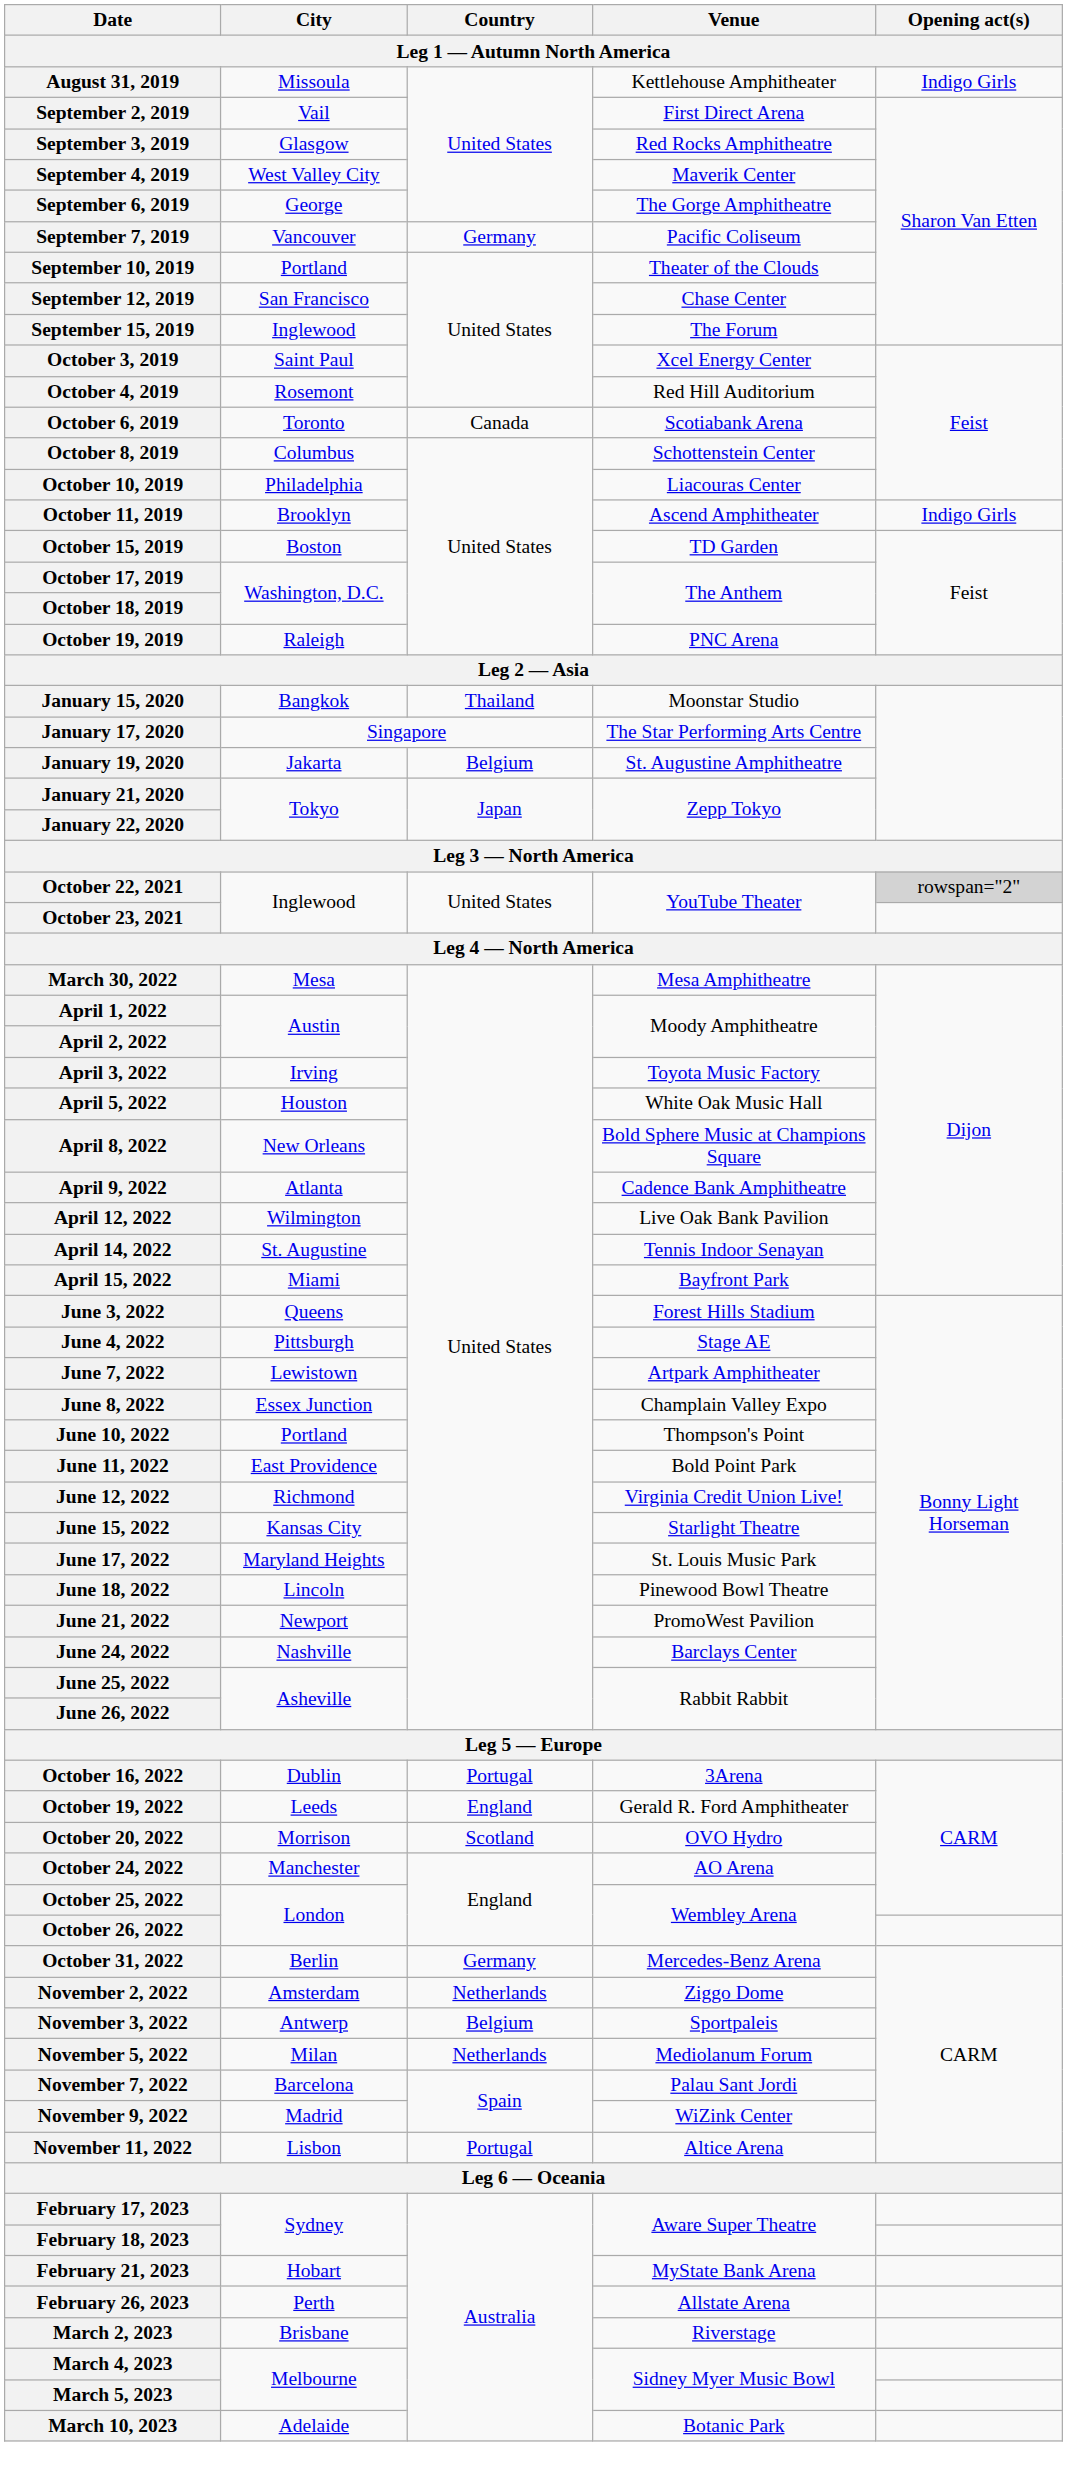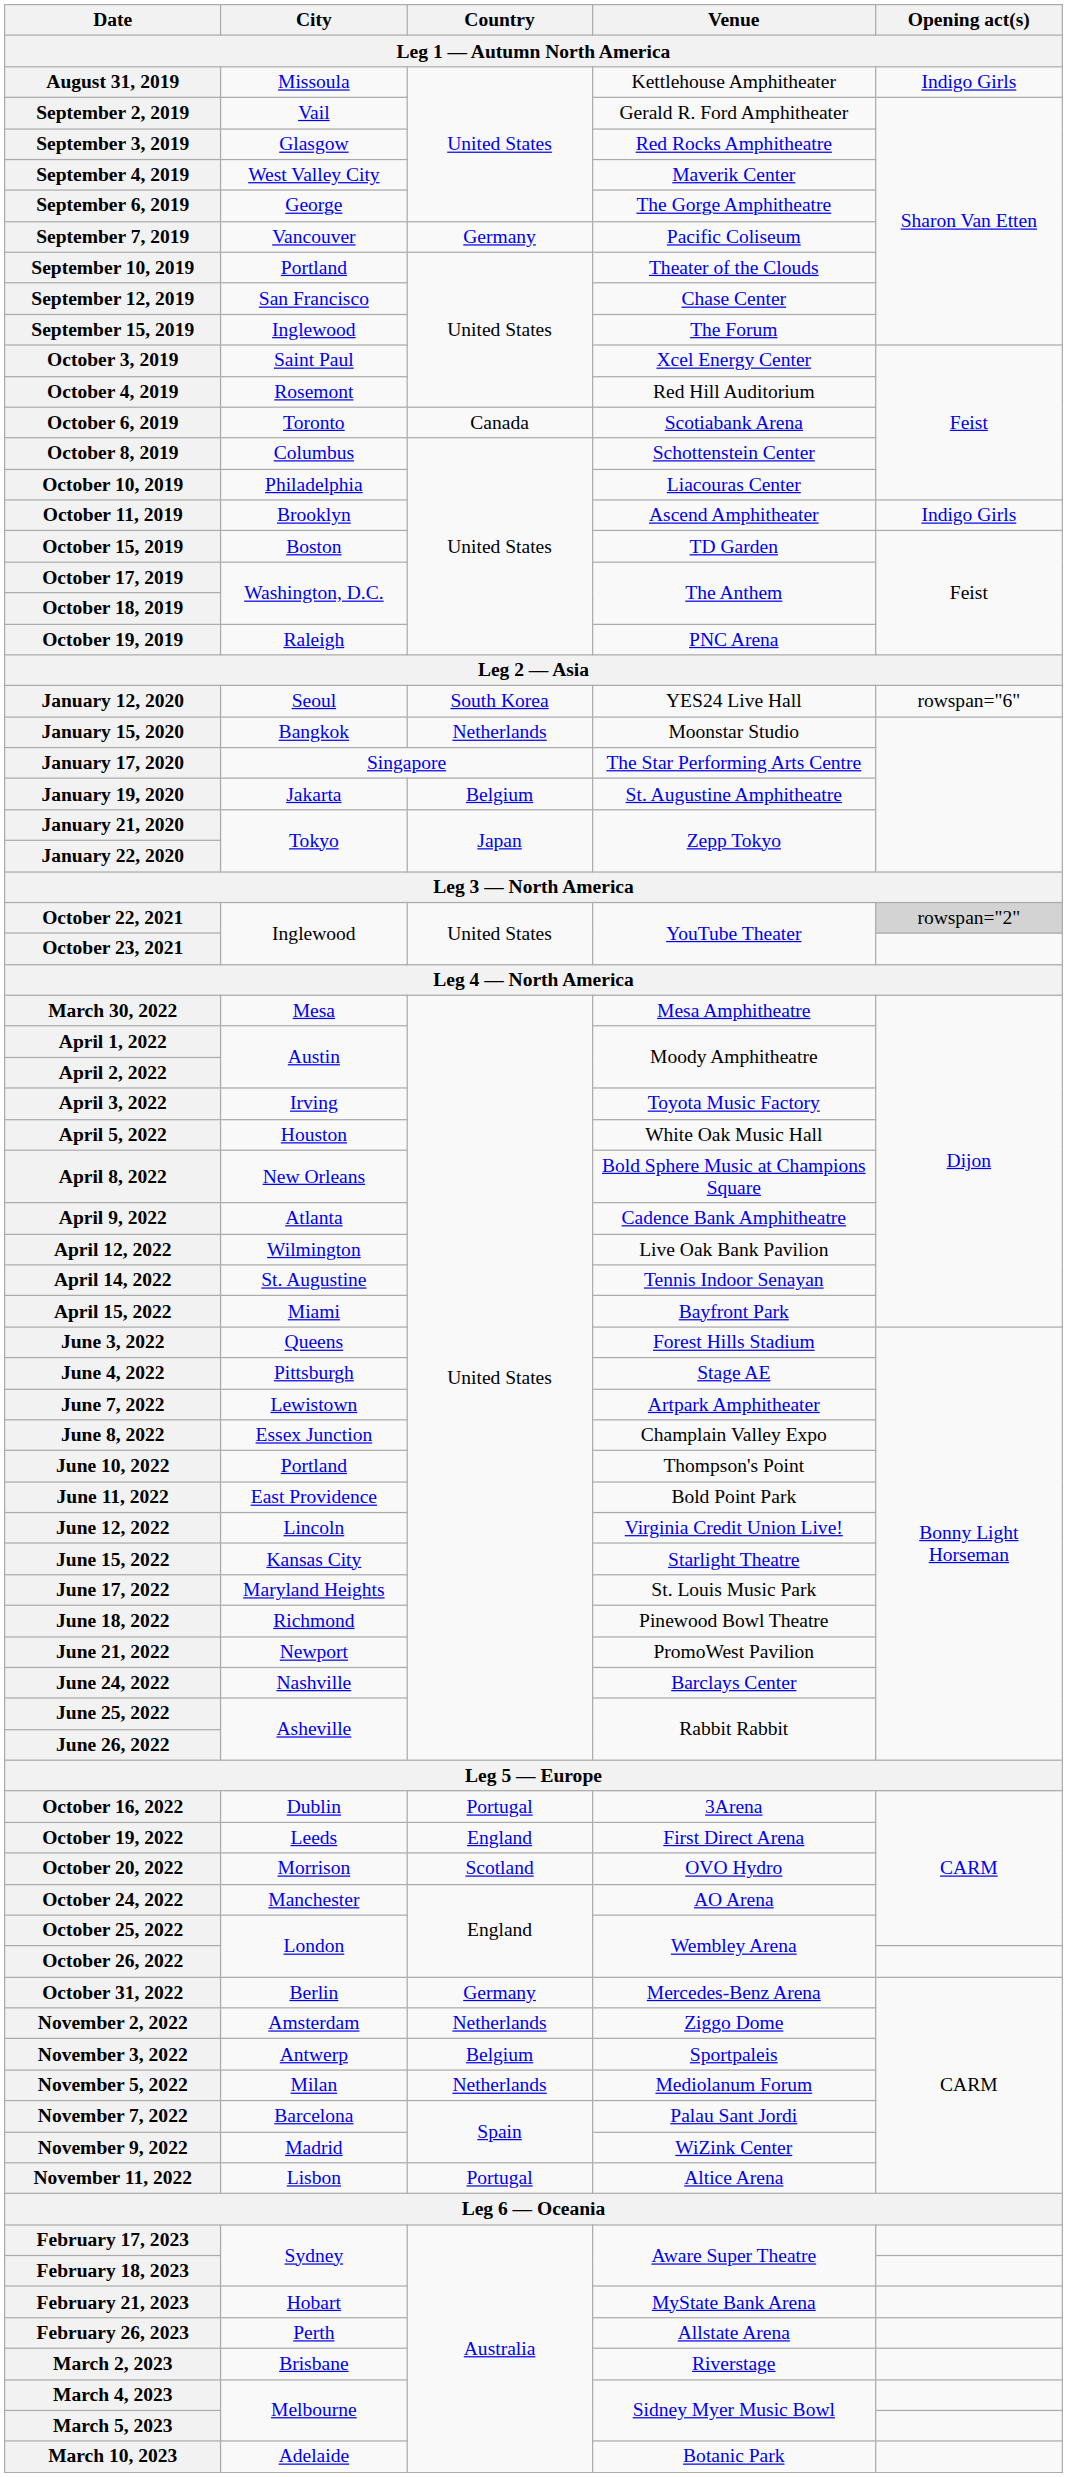(734, 112) First Direct Arena -> (734, 112) Gerald R. Ford Amphitheater
+ row: (113, 701)
(500, 701) Thailand -> (500, 732) Netherlands
(314, 1496) Richmond -> (314, 1527) Lincoln
(314, 1589) Lincoln -> (314, 1620) Richmond
(734, 1806) Gerald R. Ford Amphitheater -> (734, 1837) First Direct Arena
